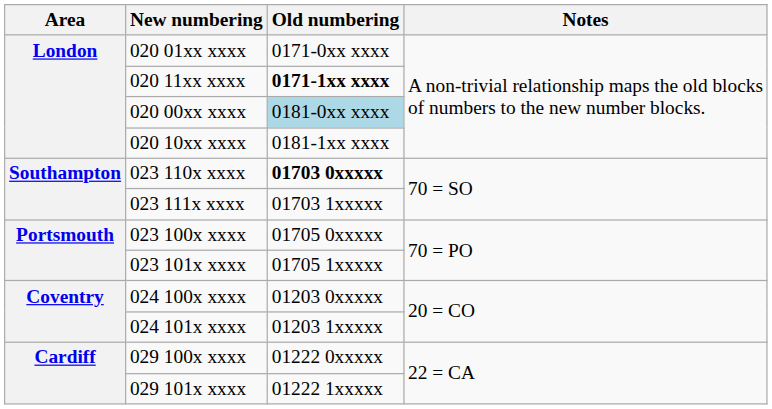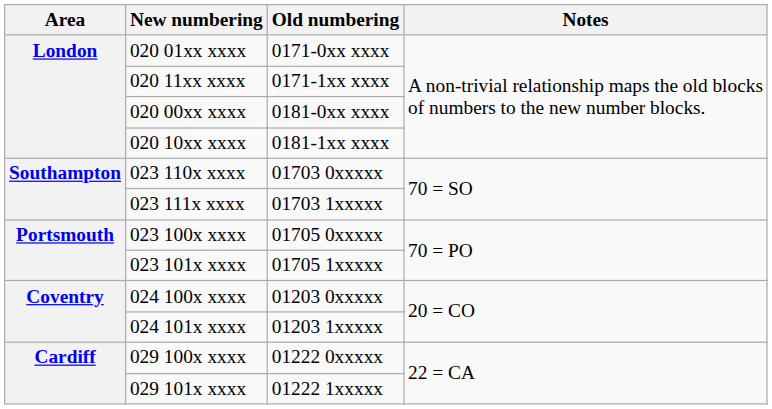(331, 81) bold -> (331, 81) normal
(331, 111) lightblue background -> (331, 111) no background
(327, 173) bold -> (327, 173) normal
